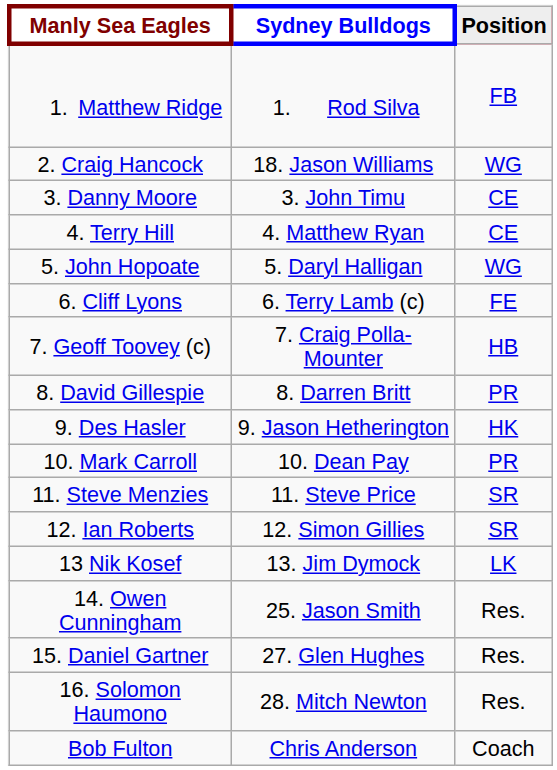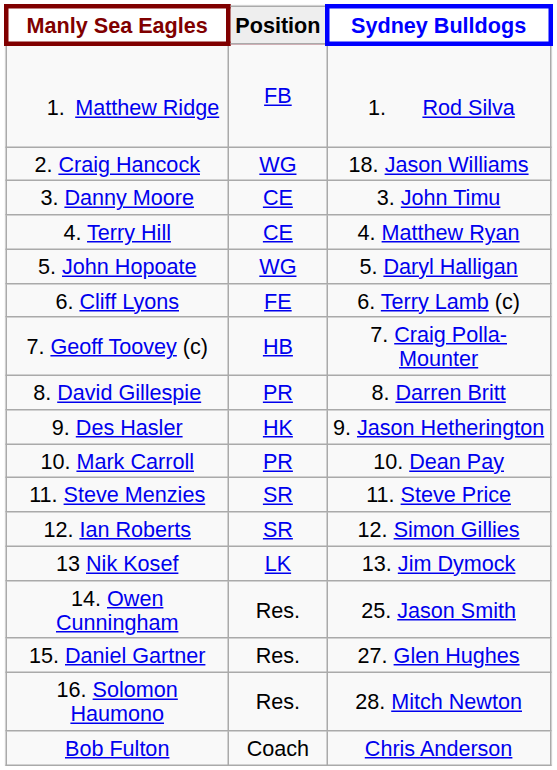columns swapped: (504, 25) <-> (343, 25)
